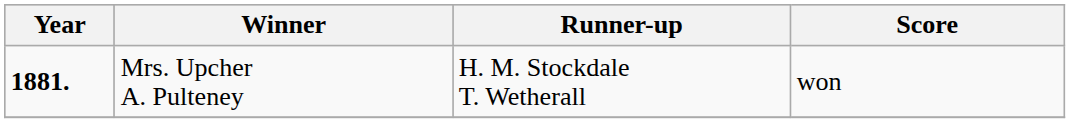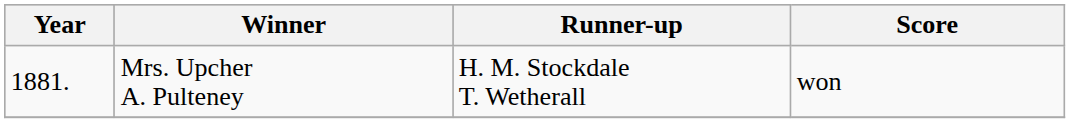(40, 81) bold -> (40, 81) normal
